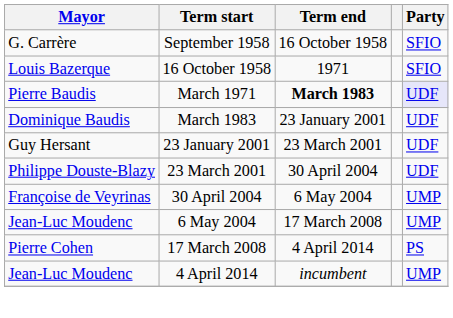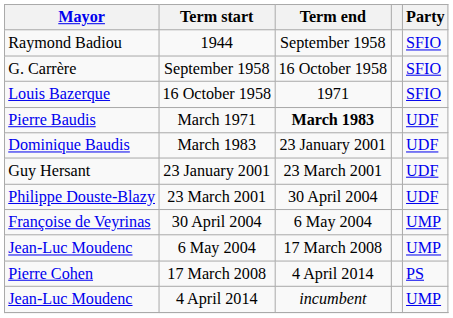+ row: (217, 42)
(422, 94) lavender background -> (422, 119) no background
